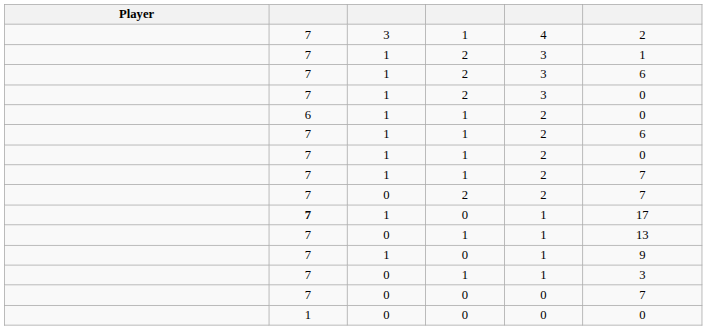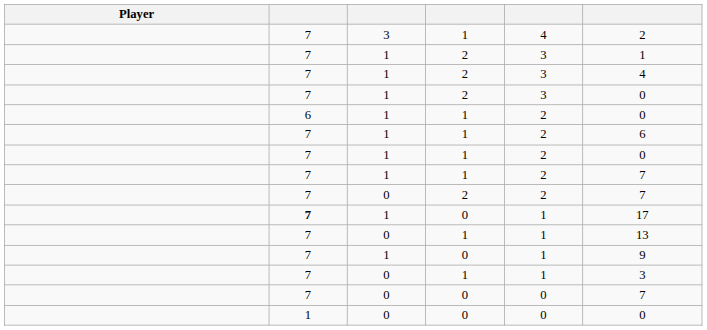(642, 74) 6 -> (642, 74) 4
